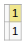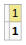(15, 31) normal -> (15, 31) bold
